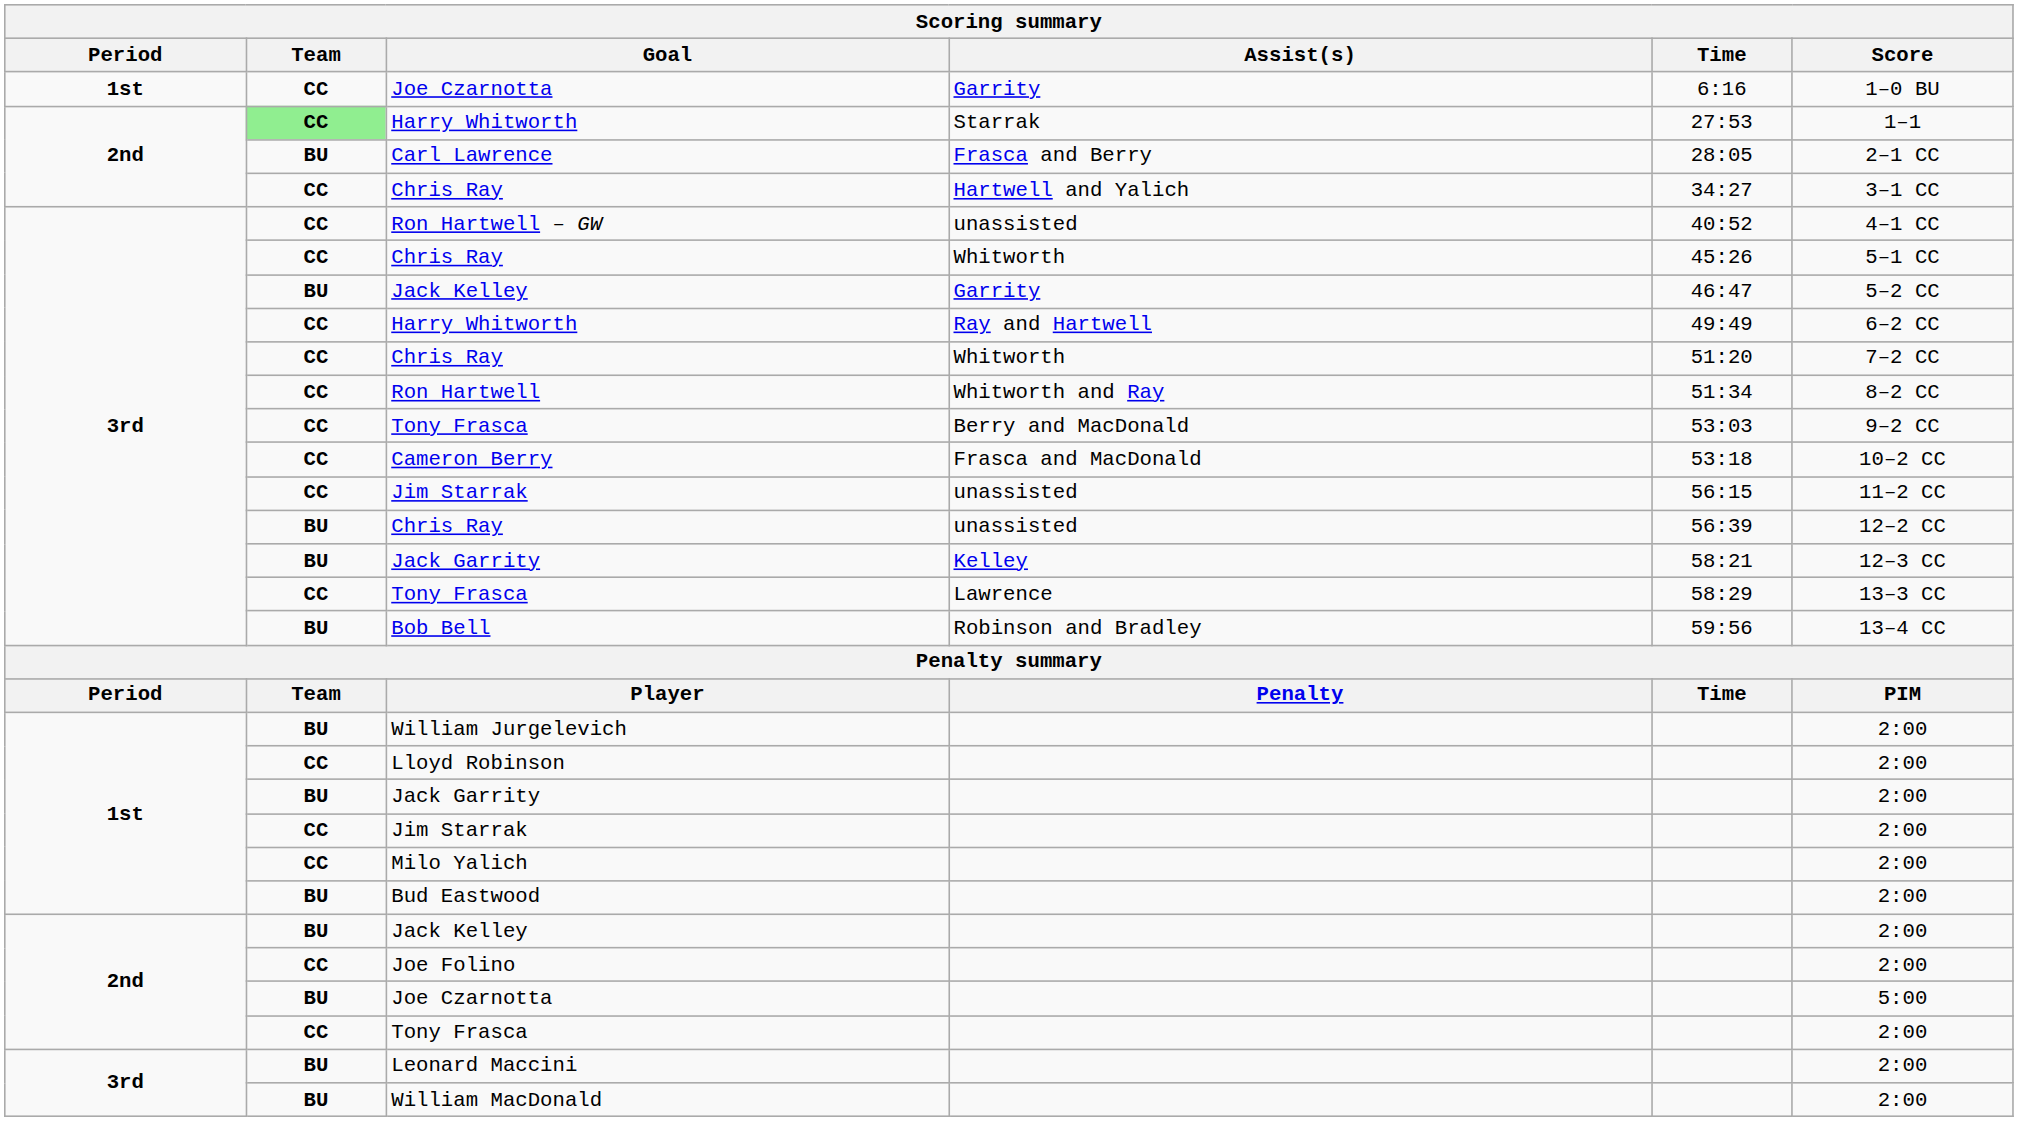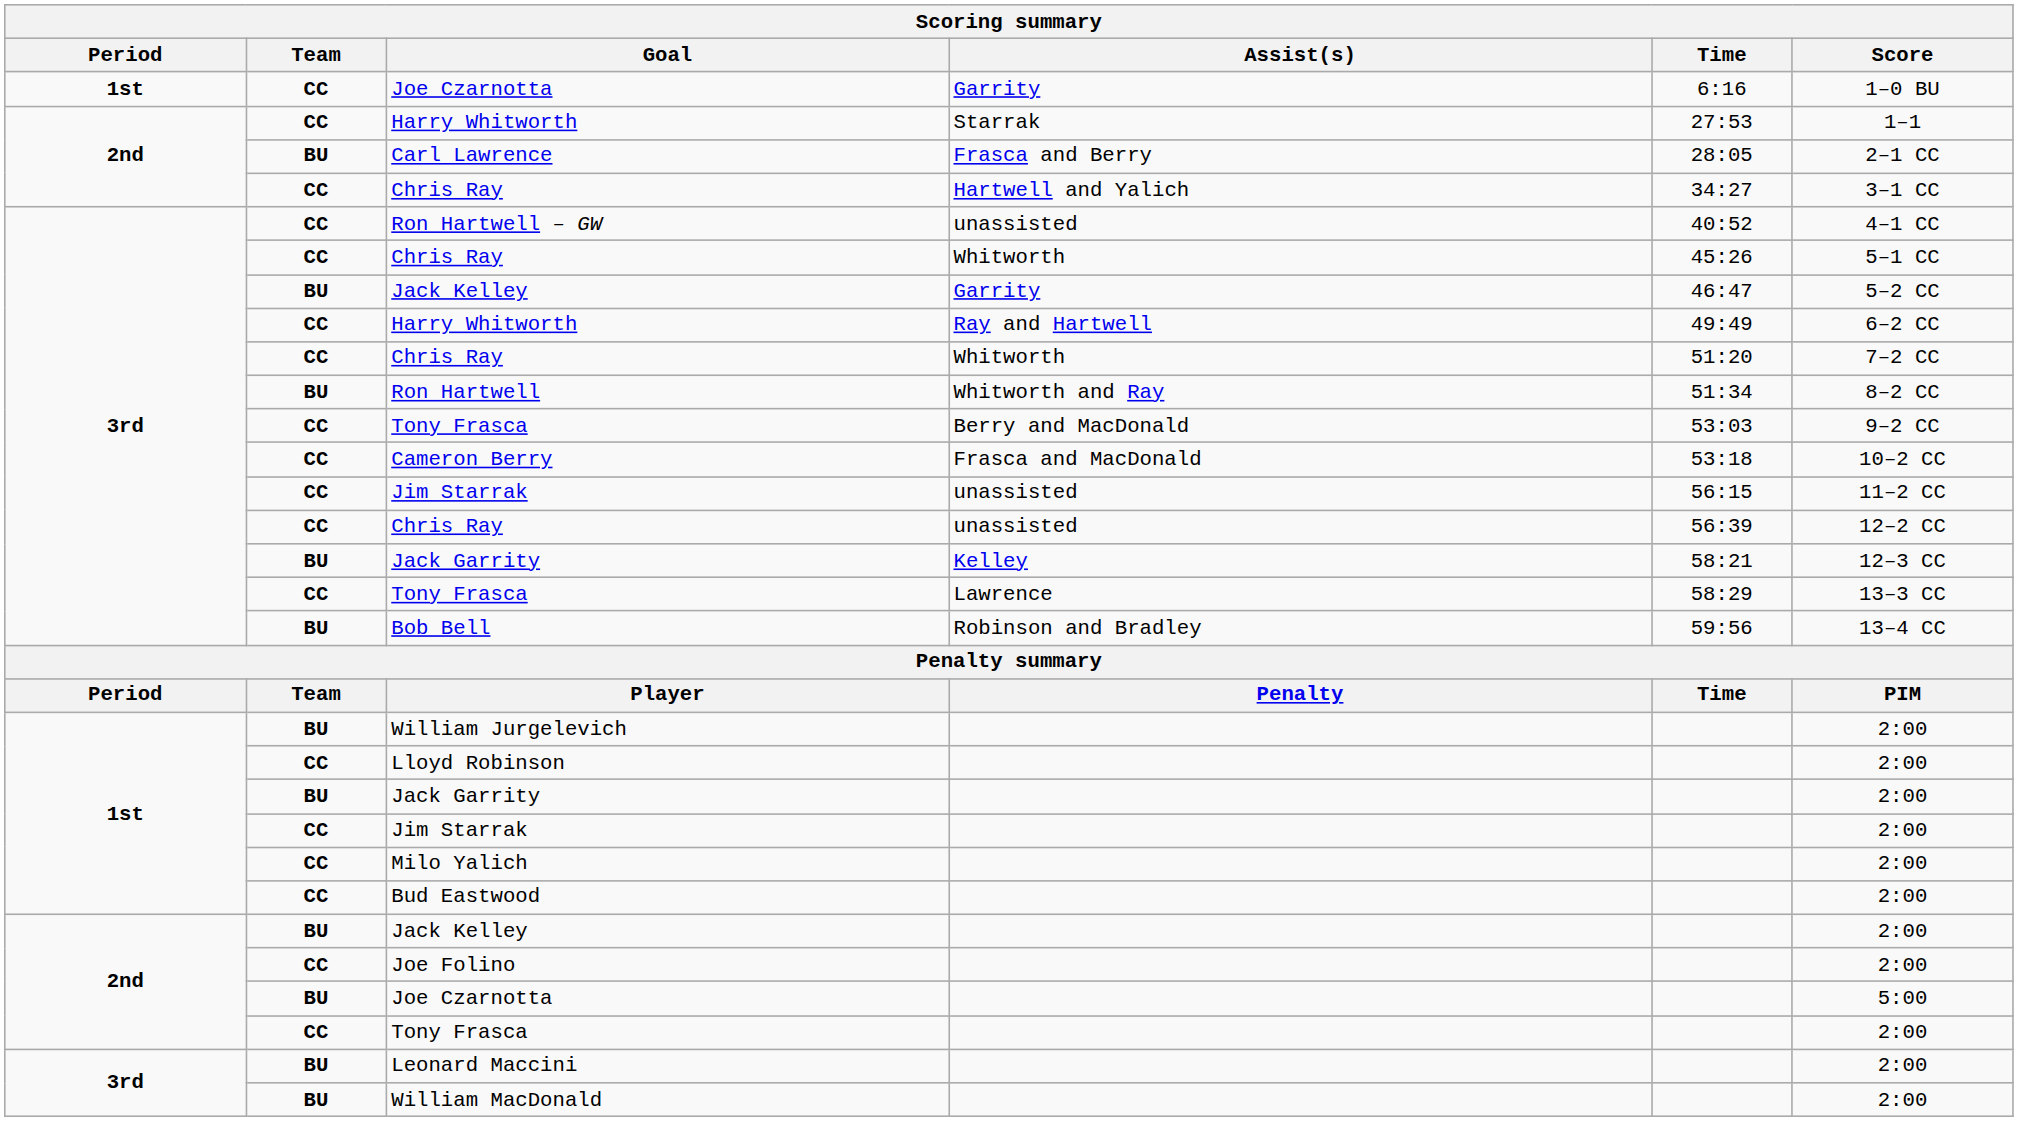(316, 123) lightgreen background -> (316, 123) no background
(316, 392) CC -> (316, 392) BU
(316, 527) BU -> (316, 527) CC
(316, 898) BU -> (316, 898) CC
